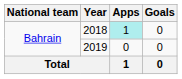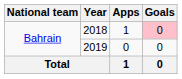(126, 30) paleturquoise background -> (126, 30) no background
(160, 30) no background -> (160, 30) pink background
